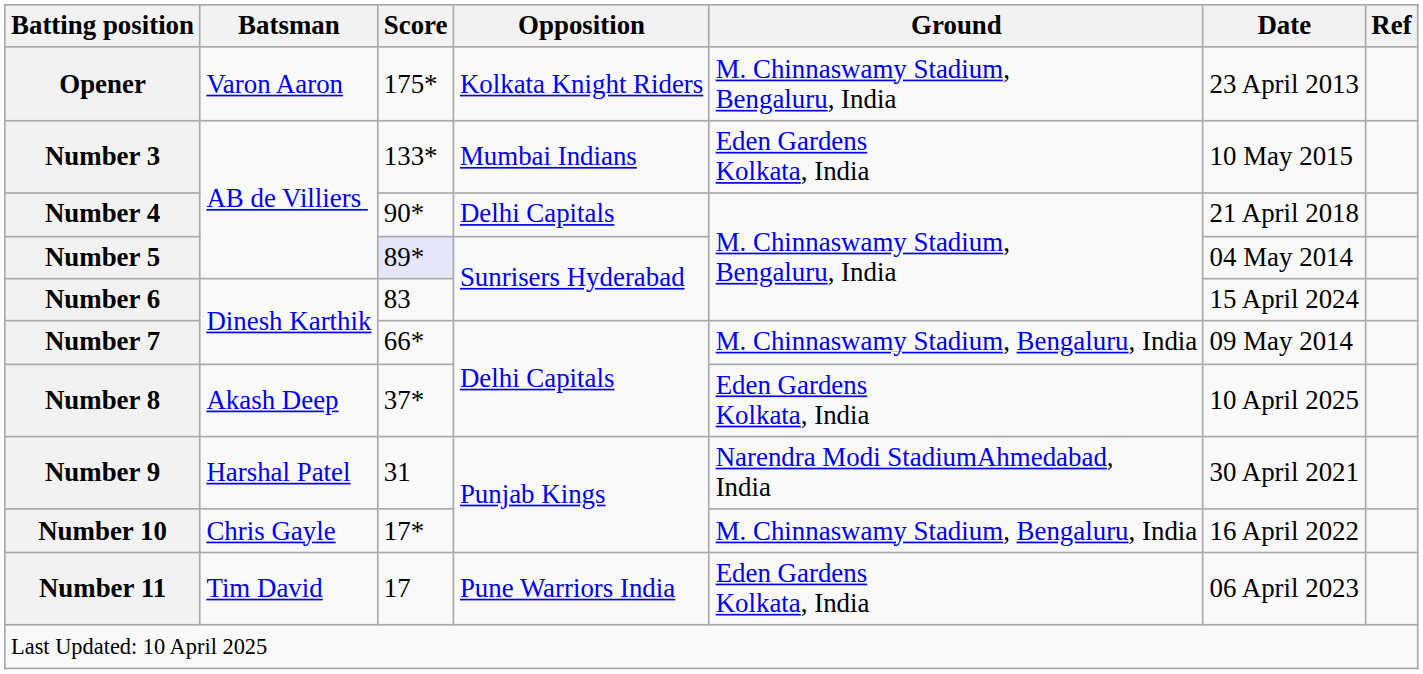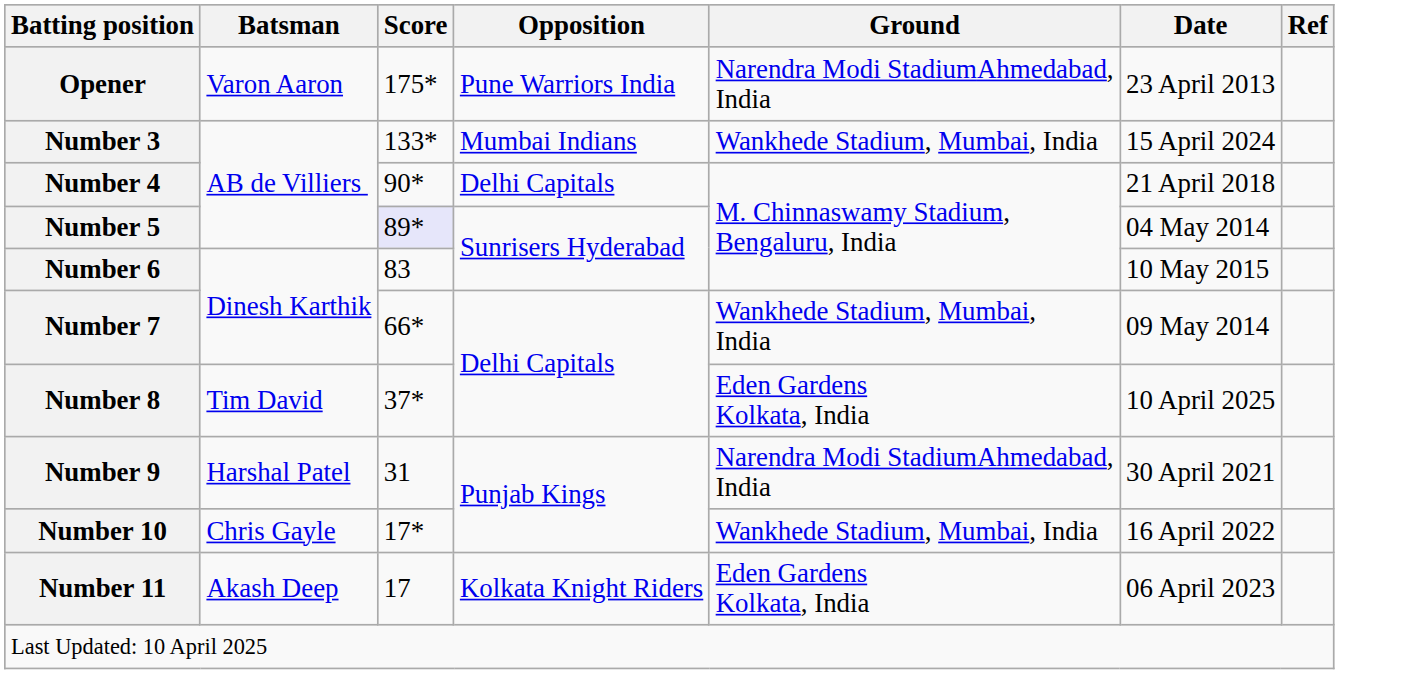(582, 83) Kolkata Knight Riders -> (568, 83) Pune Warriors India
(863, 83) M. Chinnaswamy Stadium, Bengaluru, India -> (915, 83) Narendra Modi StadiumAhmedabad, India
(793, 156) Eden Gardens Kolkata, India -> (907, 141) Wankhede Stadium, Mumbai, India
(1281, 156) 10 May 2015 -> (1201, 141) 15 April 2024
(1284, 299) 15 April 2024 -> (1198, 269) 10 May 2015
(956, 342) M. Chinnaswamy Stadium, Bengaluru, India -> (876, 326) Wankhede Stadium, Mumbai, India
(272, 399) Akash Deep -> (265, 399) Tim David
(956, 530) M. Chinnaswamy Stadium, Bengaluru, India -> (907, 530) Wankhede Stadium, Mumbai, India
(265, 588) Tim David -> (272, 588) Akash Deep
(568, 588) Pune Warriors India -> (582, 588) Kolkata Knight Riders
